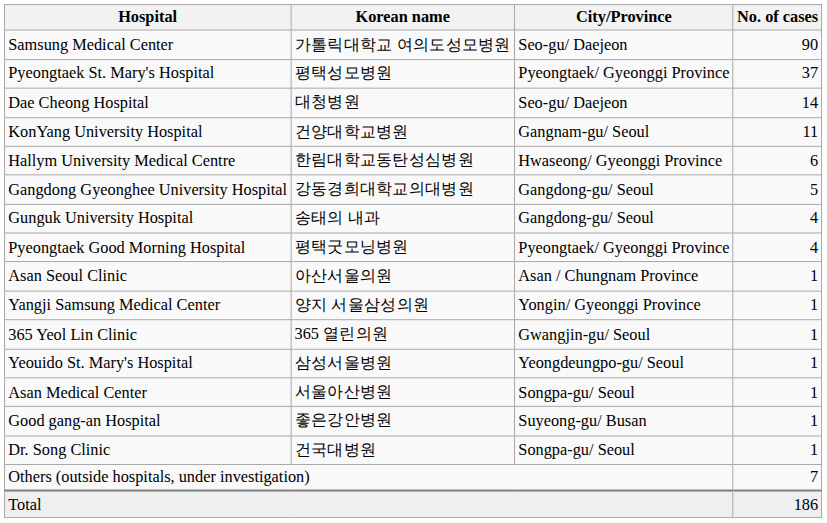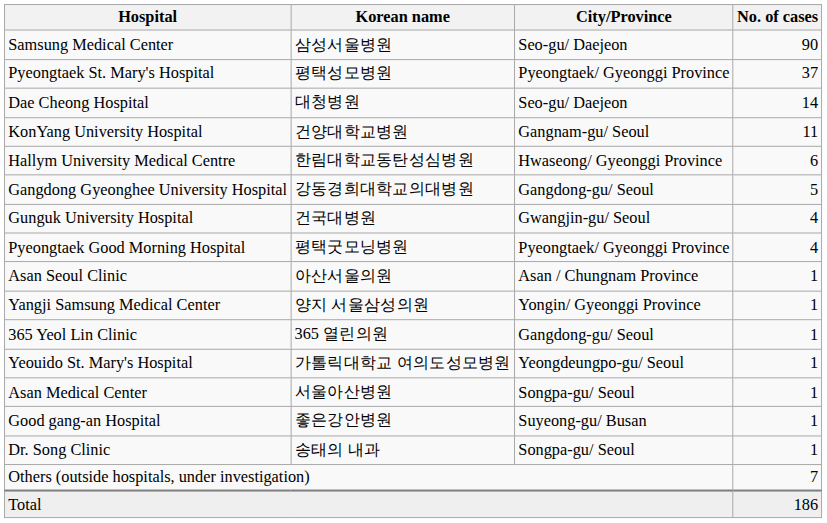(403, 44) 가톨릭대학교 여의도성모병원 -> (344, 44) 삼성서울병원
(337, 217) 송태의 내과 -> (335, 217) 건국대병원
(586, 218) Gangdong-gu/ Seoul -> (584, 218) Gwangjin-gu/ Seoul
(584, 334) Gwangjin-gu/ Seoul -> (586, 334) Gangdong-gu/ Seoul
(344, 362) 삼성서울병원 -> (403, 362) 가톨릭대학교 여의도성모병원
(335, 449) 건국대병원 -> (337, 449) 송태의 내과
